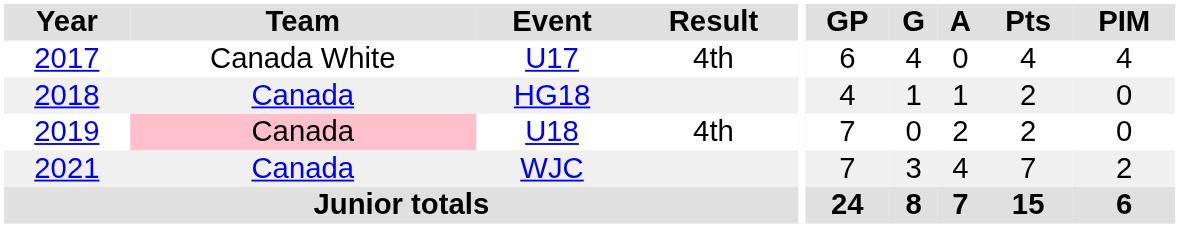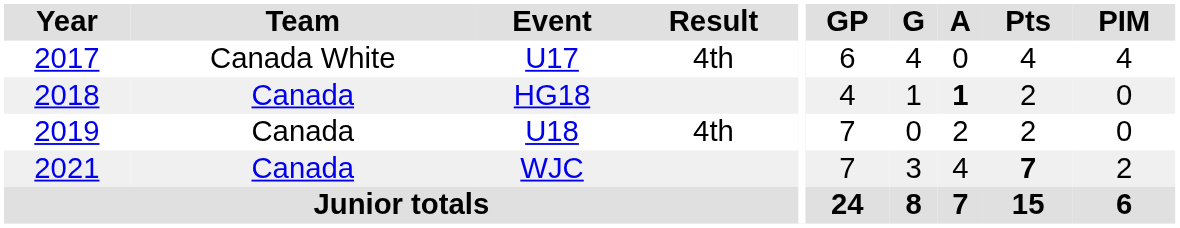(960, 95) normal -> (960, 95) bold
(303, 131) pink background -> (303, 131) no background
(1028, 168) normal -> (1028, 168) bold
